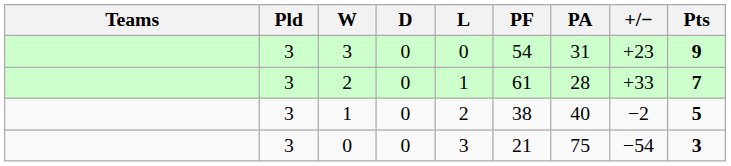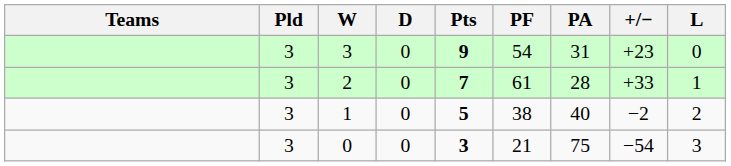columns swapped: (464, 20) <-> (697, 20)
